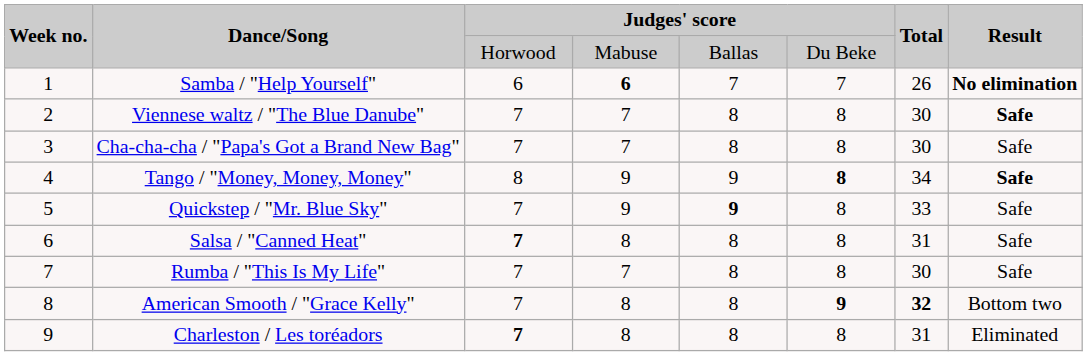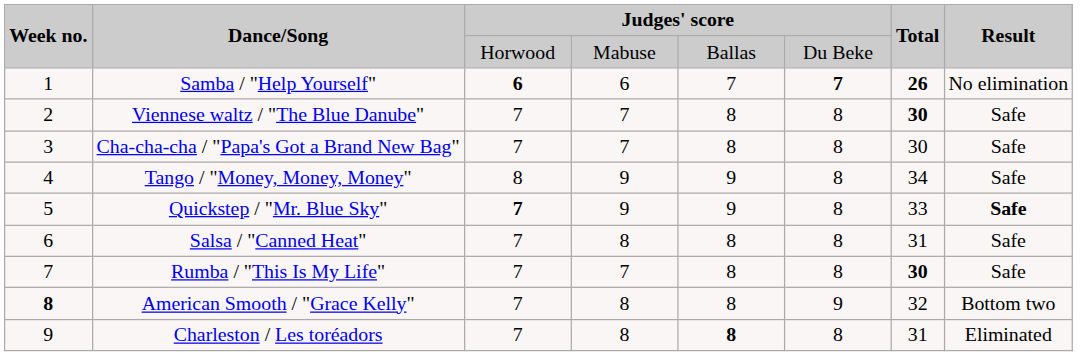(518, 83) normal -> (518, 83) bold
(626, 83) bold -> (624, 83) normal
(841, 83) normal -> (838, 83) bold
(921, 83) normal -> (918, 83) bold
(1015, 83) bold -> (1008, 83) normal
(921, 114) normal -> (918, 114) bold
(1015, 114) bold -> (1008, 114) normal
(841, 177) bold -> (838, 177) normal
(1015, 177) bold -> (1008, 177) normal
(518, 209) normal -> (518, 209) bold
(734, 209) bold -> (731, 209) normal
(1015, 209) normal -> (1008, 209) bold
(518, 240) bold -> (518, 240) normal
(921, 271) normal -> (918, 271) bold
(48, 303) normal -> (48, 303) bold
(841, 303) bold -> (838, 303) normal
(921, 303) bold -> (918, 303) normal
(518, 334) bold -> (518, 334) normal
(734, 334) normal -> (731, 334) bold
